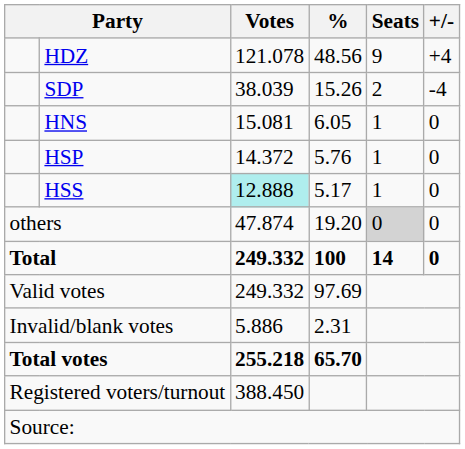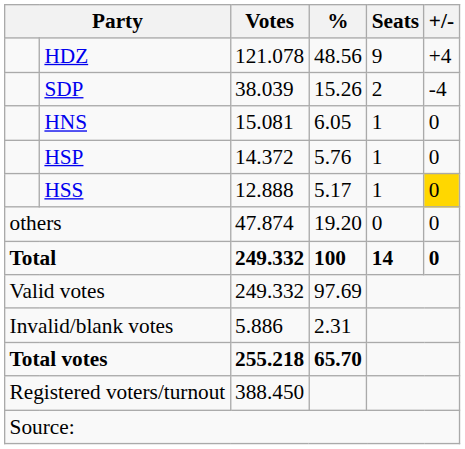(264, 190) paleturquoise background -> (264, 190) no background
(434, 190) no background -> (434, 190) gold background
(377, 223) lightgrey background -> (377, 223) no background
